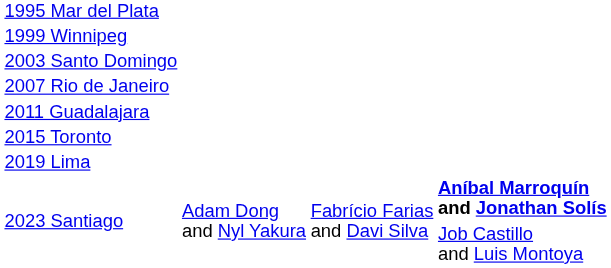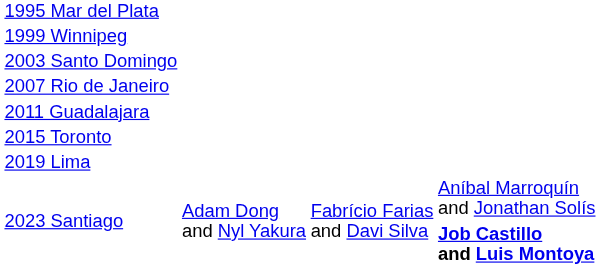(522, 198) bold -> (517, 198) normal
(511, 244) normal -> (516, 244) bold
